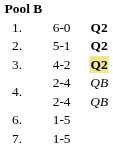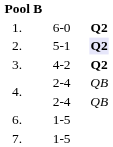(99, 46) no background -> (99, 46) lavender background
(99, 64) khaki background -> (99, 64) no background
